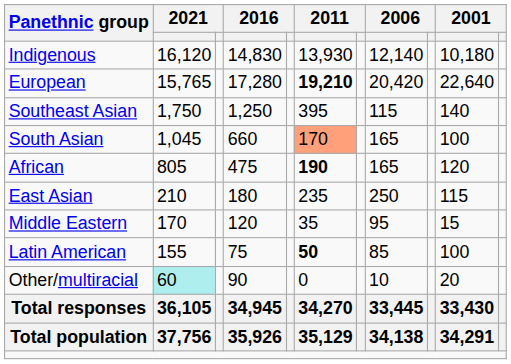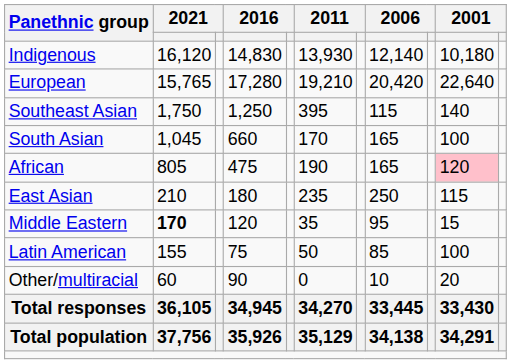(326, 83) bold -> (326, 83) normal
(313, 139) lightsalmon background -> (313, 139) no background
(313, 167) bold -> (313, 167) normal
(455, 167) no background -> (455, 167) pink background
(172, 223) normal -> (172, 223) bold
(308, 252) bold -> (308, 252) normal
(167, 280) paleturquoise background -> (167, 280) no background
